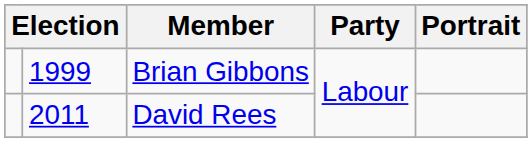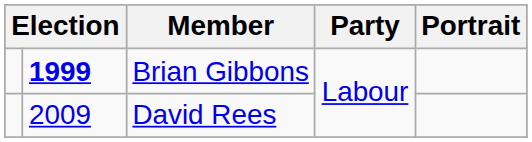(60, 70) normal -> (60, 70) bold
(59, 114) 2011 -> (60, 114) 2009
